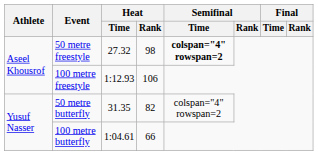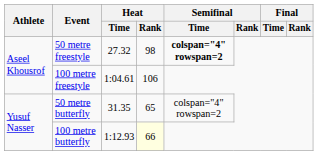(119, 80) 1:12.93 -> (119, 80) 1:04.61
(150, 108) 82 -> (150, 108) 65
(119, 137) 1:04.61 -> (119, 137) 1:12.93
(150, 137) no background -> (150, 137) lightyellow background
